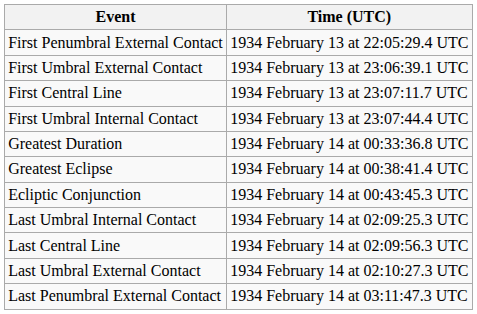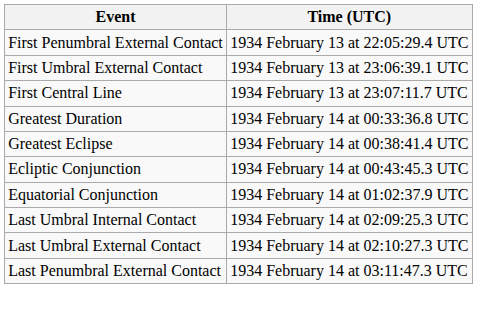- row: (103, 118)
+ row: (83, 194)
- row: (64, 245)
